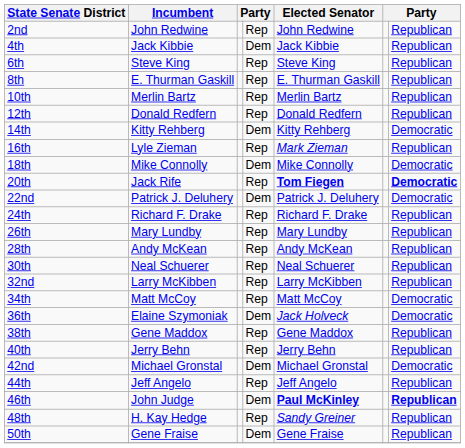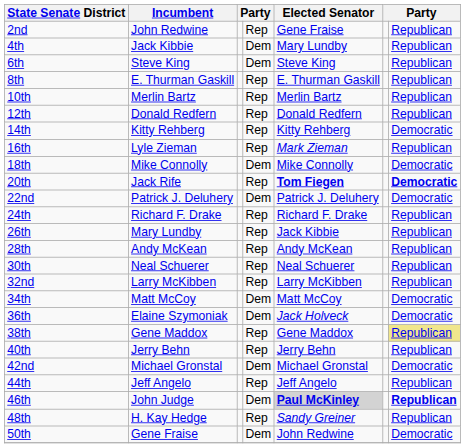(315, 29) John Redwine -> (310, 29) Gene Fraise
(308, 46) Jack Kibbie -> (312, 46) Mary Lundby
(257, 63) Rep -> (258, 63) Dem
(258, 131) Dem -> (257, 131) Rep
(312, 232) Mary Lundby -> (308, 232) Jack Kibbie
(257, 299) Rep -> (258, 299) Dem
(422, 333) no background -> (422, 333) khaki background
(318, 400) no background -> (318, 400) lightgrey background
(310, 434) Gene Fraise -> (315, 434) John Redwine
(422, 434) Republican -> (422, 434) Democratic
